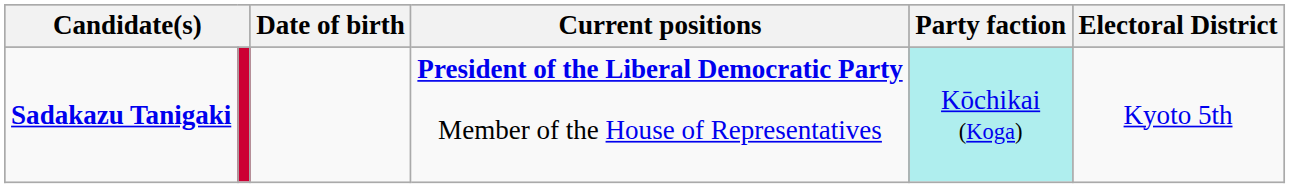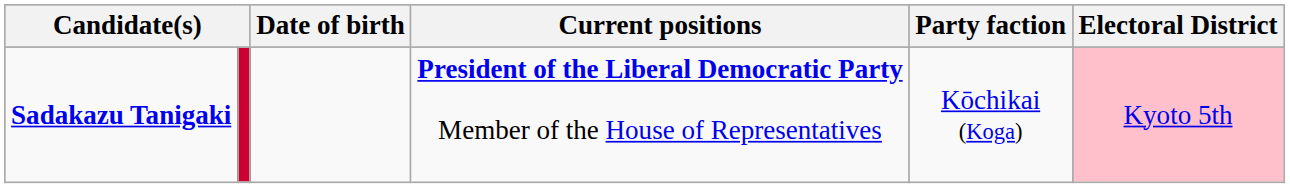(991, 114) paleturquoise background -> (991, 114) no background
(1178, 114) no background -> (1178, 114) pink background
